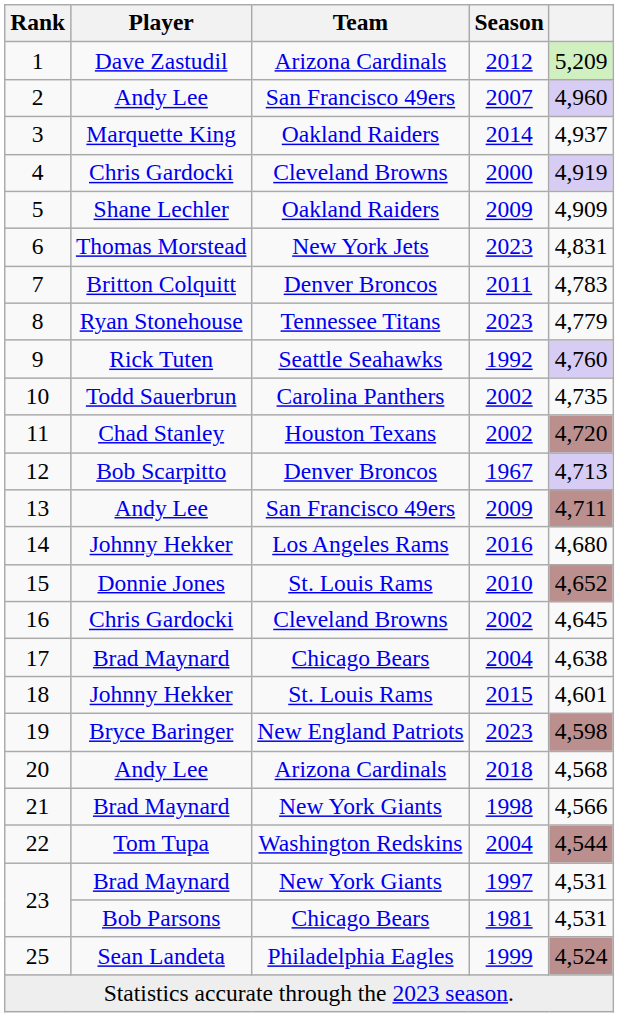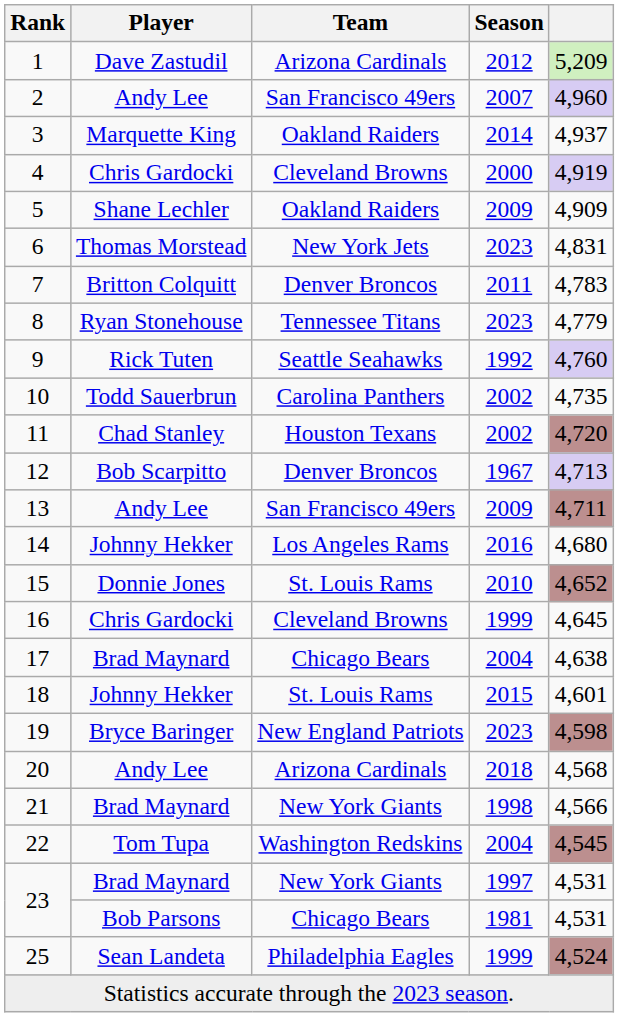(509, 619) 2002 -> (509, 619) 1999
(581, 843) 4,544 -> (581, 843) 4,545
